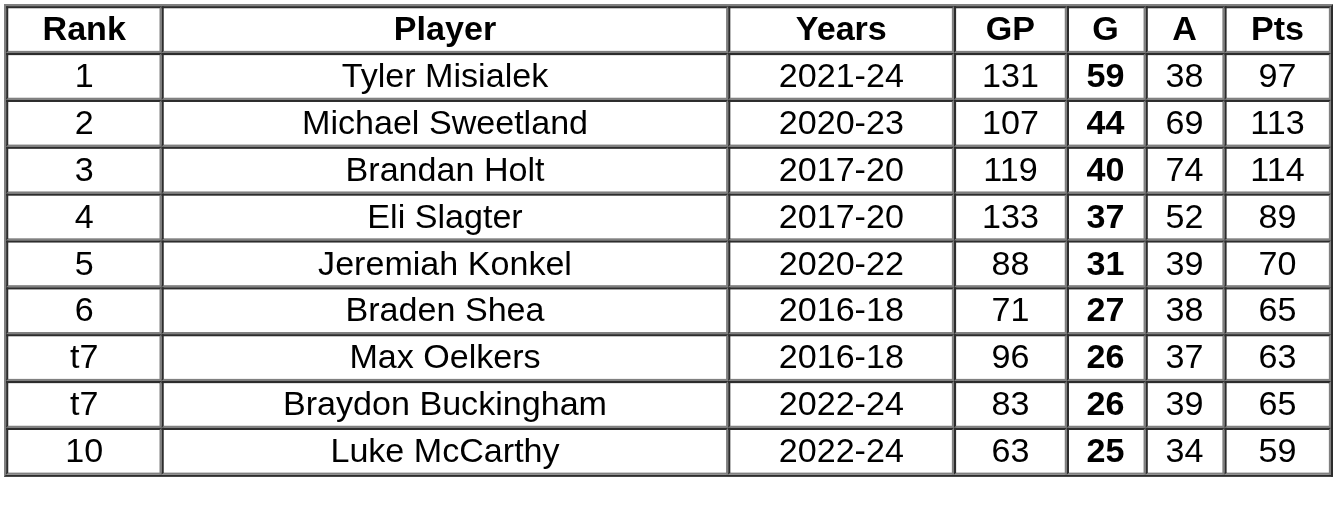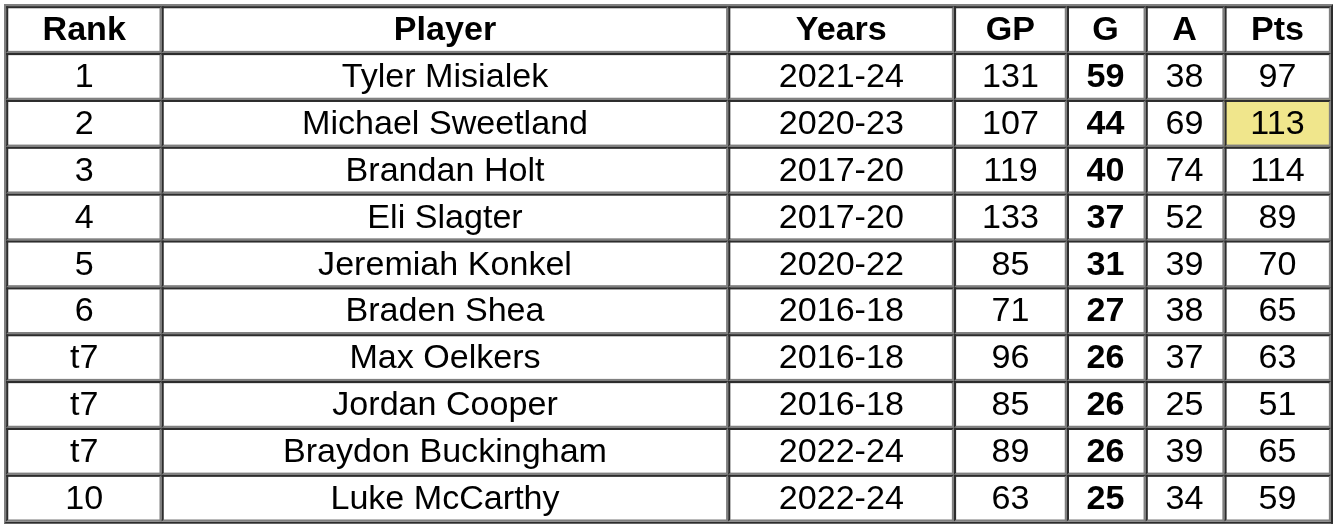(1277, 122) no background -> (1277, 122) khaki background
(1011, 263) 88 -> (1011, 263) 85
+ row: (445, 403)
(1011, 403) 83 -> (1011, 450) 89
